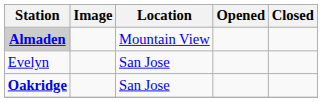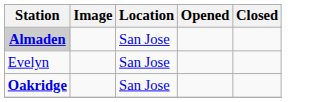(164, 39) Mountain View -> (144, 39) San Jose
